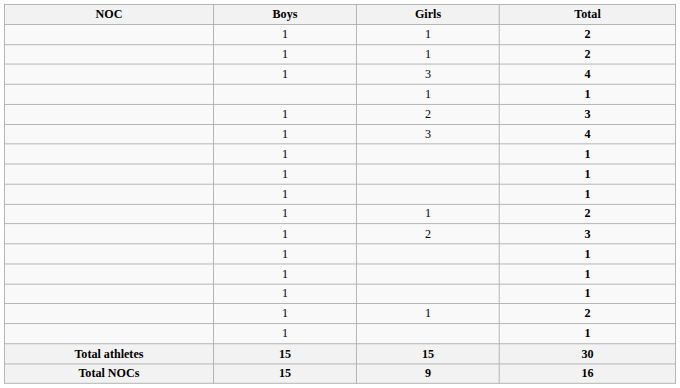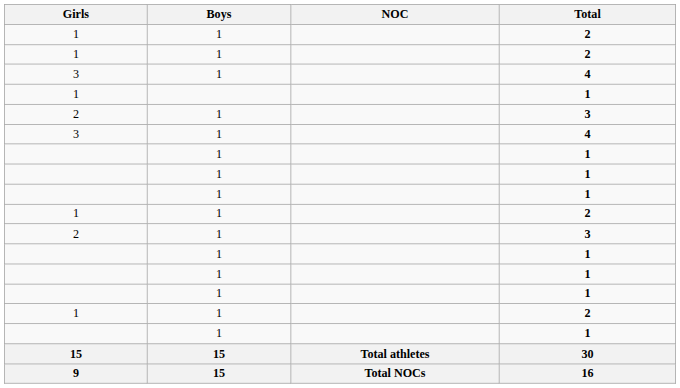columns swapped: (109, 14) <-> (428, 14)
